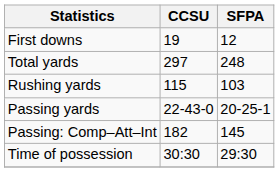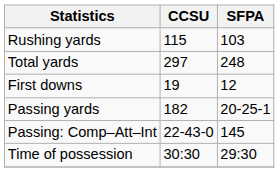rows swapped: (45, 39) <-> (54, 85)
(189, 108) 22-43-0 -> (176, 108) 182
(176, 132) 182 -> (189, 132) 22-43-0
